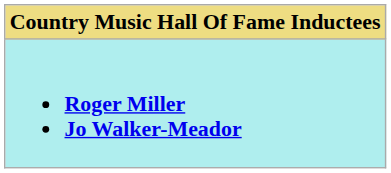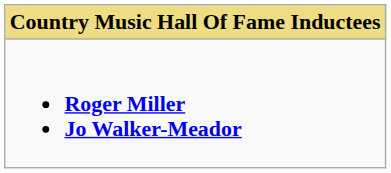(195, 116) paleturquoise background -> (195, 116) no background
